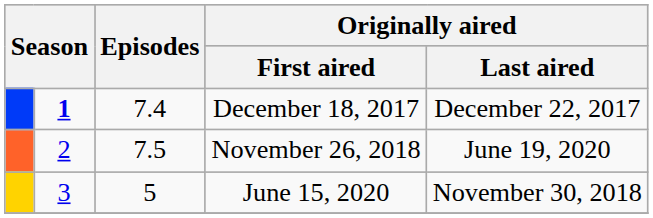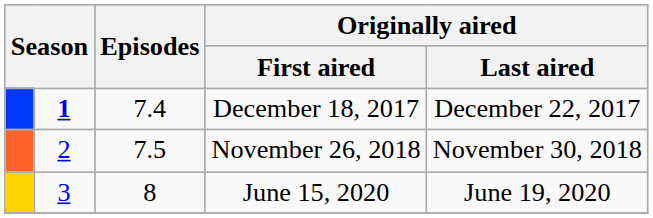(537, 150) June 19, 2020 -> (537, 150) November 30, 2018
(150, 191) 5 -> (150, 191) 8
(537, 191) November 30, 2018 -> (537, 191) June 19, 2020
